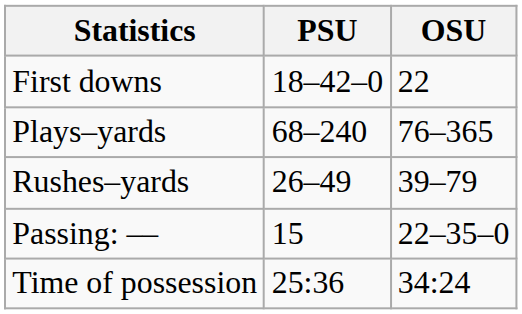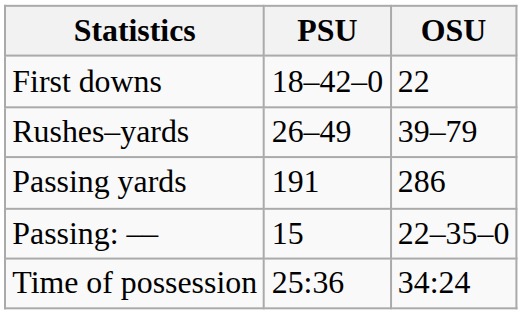- row: (89, 131)
+ row: (99, 182)
